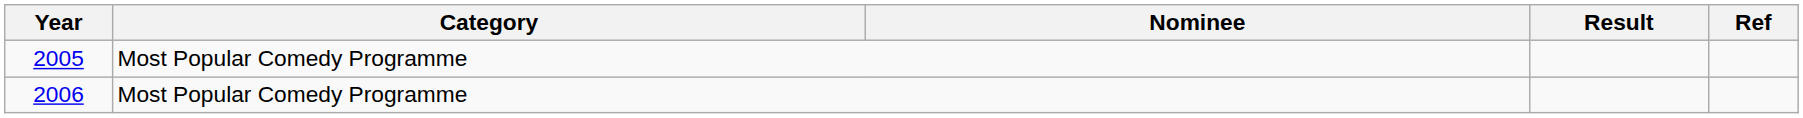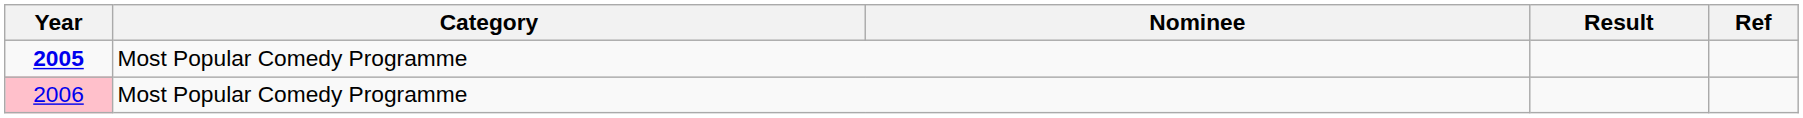(58, 58) normal -> (58, 58) bold
(58, 94) no background -> (58, 94) pink background
